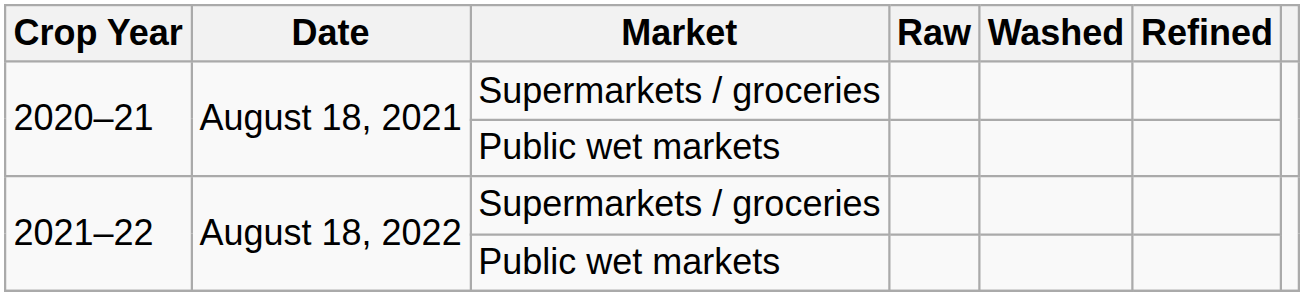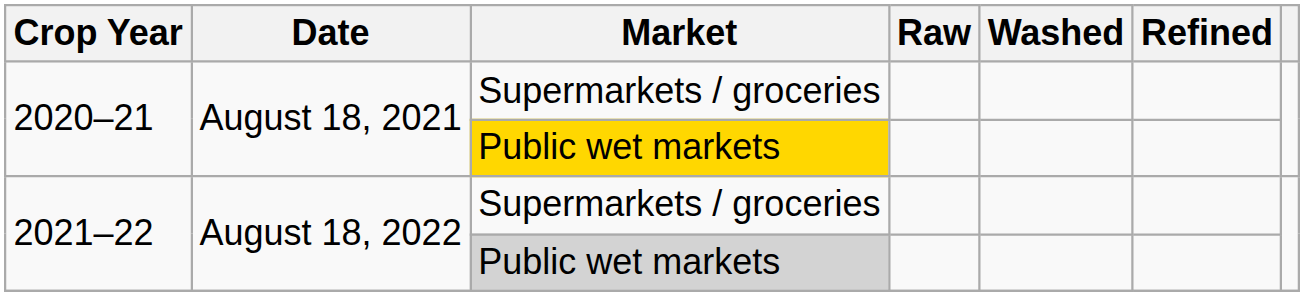(629, 147) no background -> (629, 147) gold background
(629, 261) no background -> (629, 261) lightgrey background
